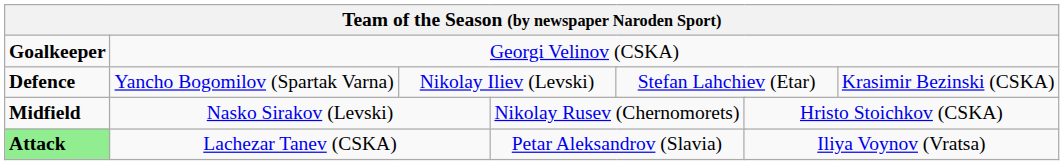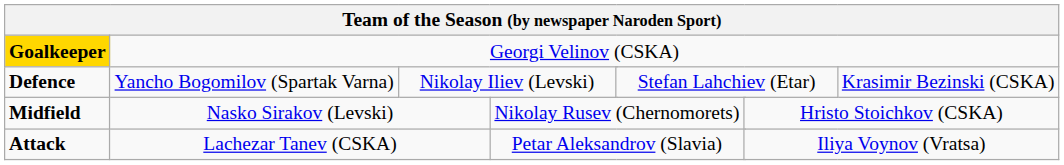(57, 50) no background -> (57, 50) gold background
(37, 143) lightgreen background -> (37, 143) no background
